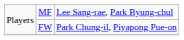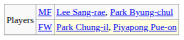(116, 27) no background -> (116, 27) lightyellow background
